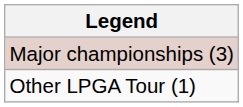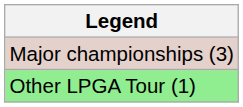(103, 86) no background -> (103, 86) lightgreen background
